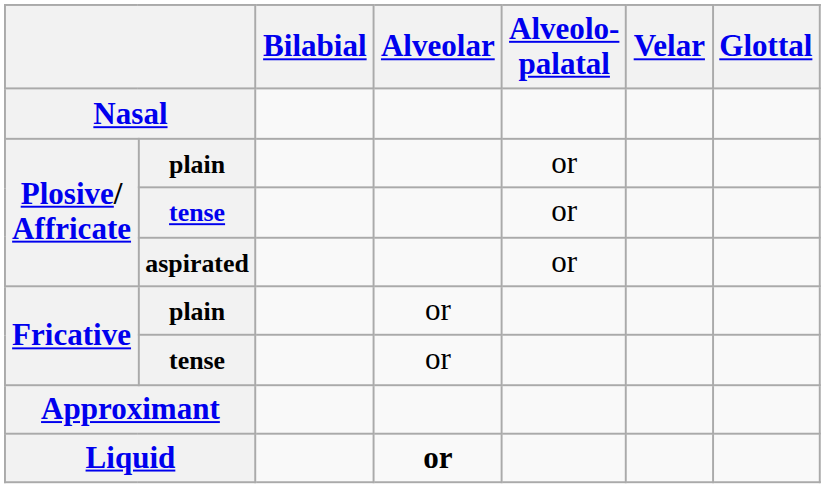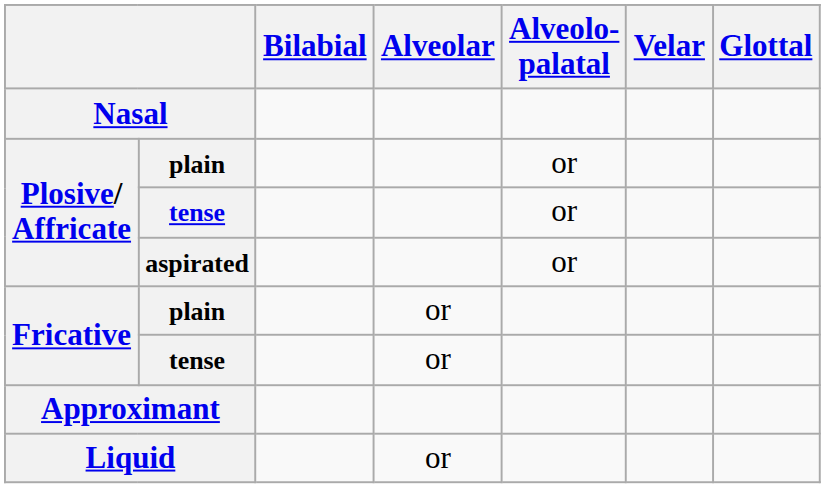(438, 457) bold -> (438, 457) normal
